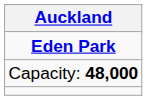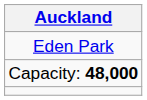(73, 45) bold -> (73, 45) normal
